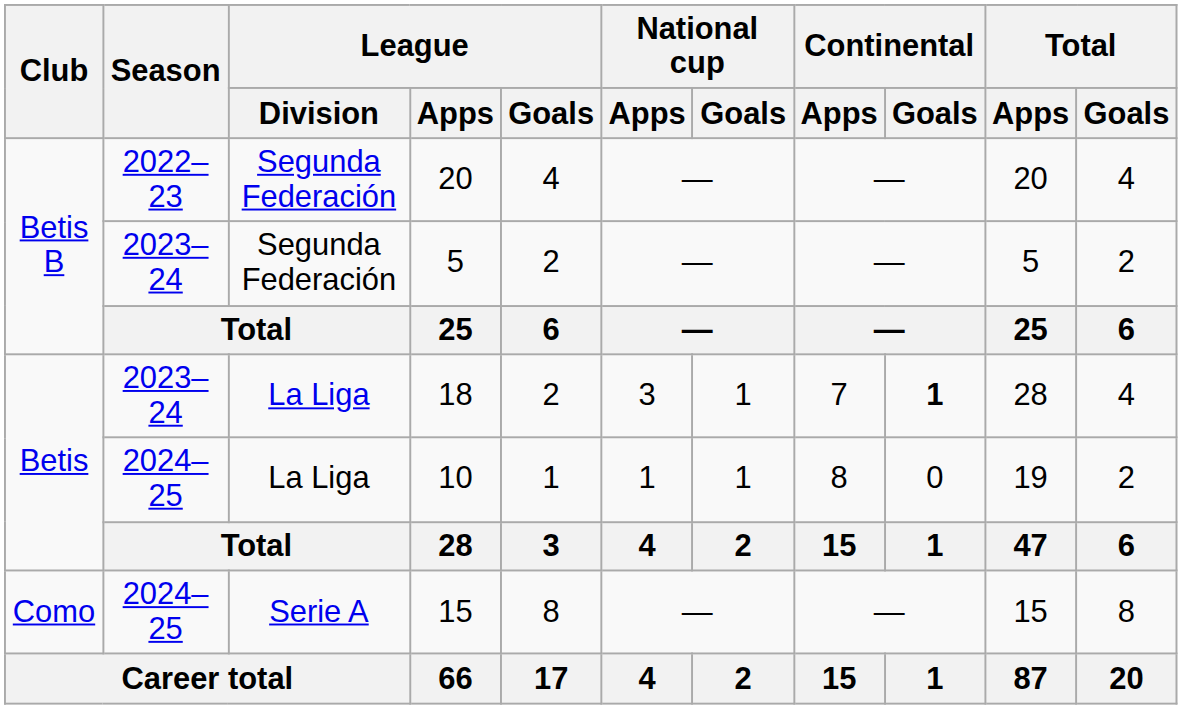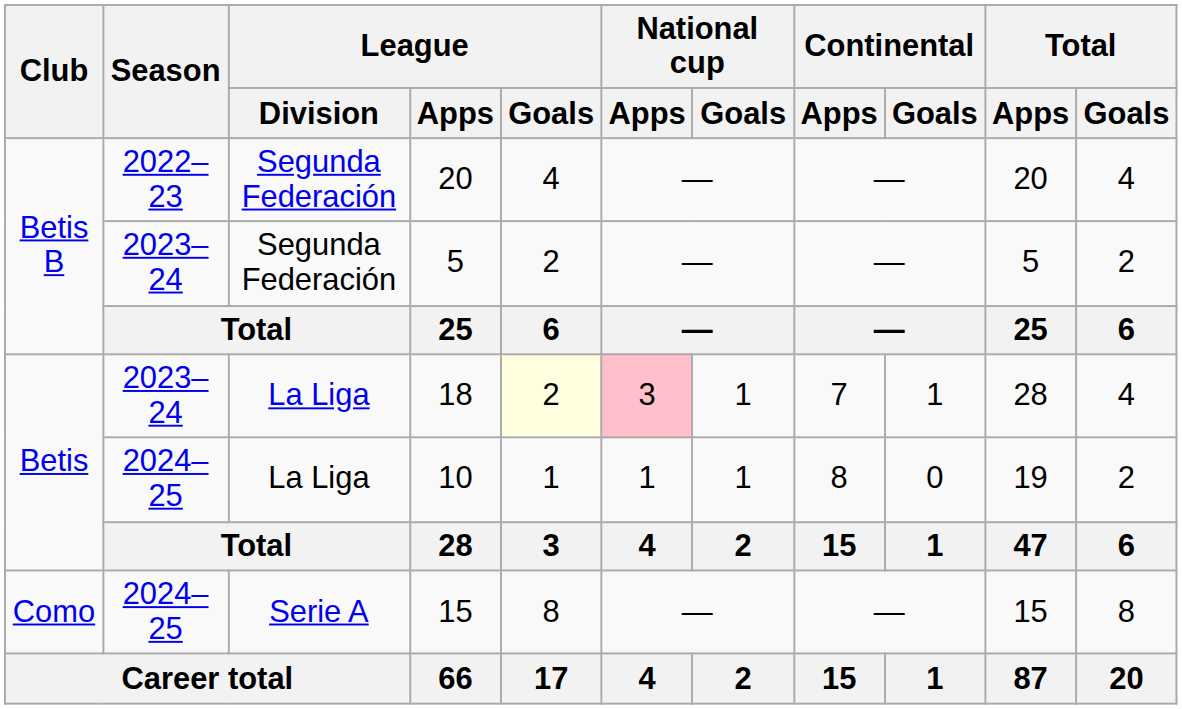(551, 395) no background -> (551, 395) lightyellow background
(647, 395) no background -> (647, 395) pink background
(935, 395) bold -> (935, 395) normal
